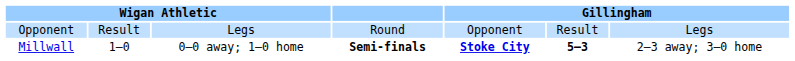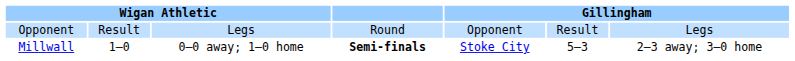(495, 47) bold -> (495, 47) normal
(578, 47) bold -> (578, 47) normal
